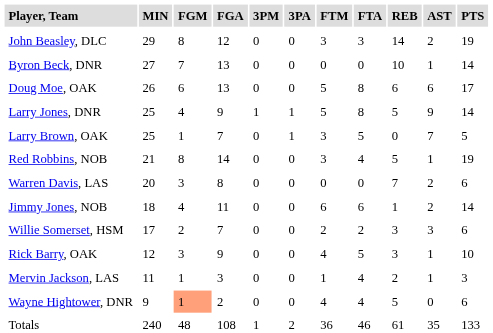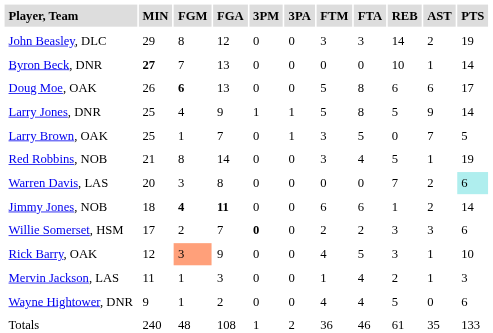(149, 64) normal -> (149, 64) bold
(181, 88) normal -> (181, 88) bold
(464, 183) no background -> (464, 183) paleturquoise background
(181, 206) normal -> (181, 206) bold
(223, 206) normal -> (223, 206) bold
(256, 230) normal -> (256, 230) bold
(181, 254) no background -> (181, 254) lightsalmon background
(181, 301) lightsalmon background -> (181, 301) no background
